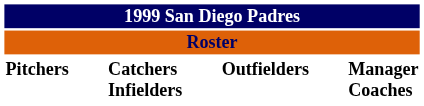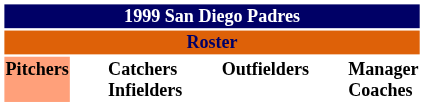(37, 68) no background -> (37, 68) lightsalmon background
